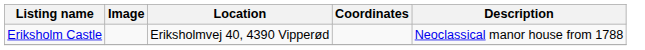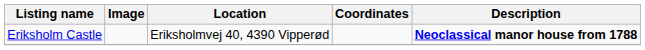(519, 34) normal -> (526, 34) bold
